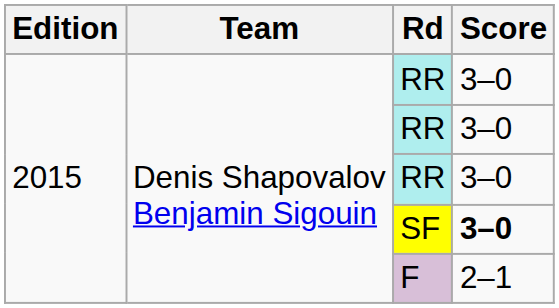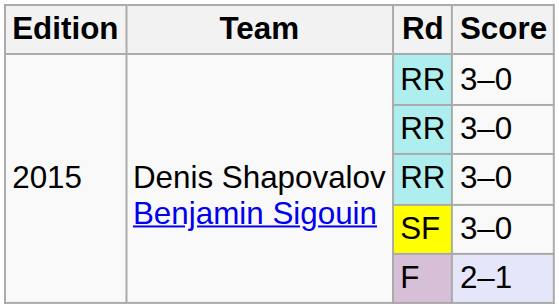(486, 228) bold -> (486, 228) normal
(486, 278) no background -> (486, 278) lavender background
